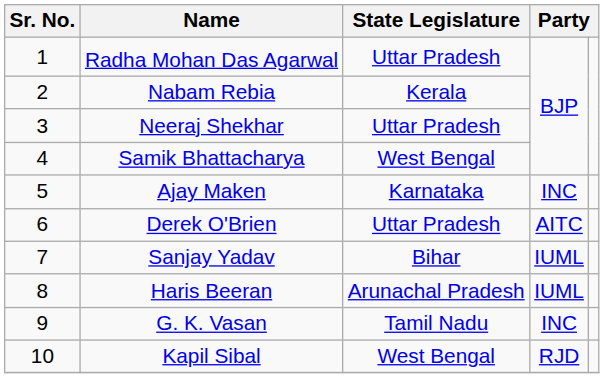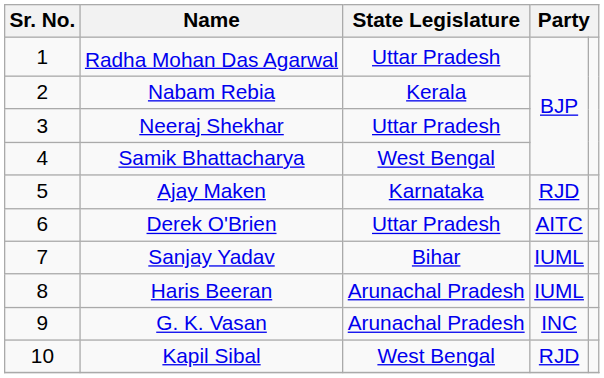(559, 191) INC -> (559, 191) RJD
(436, 323) Tamil Nadu -> (436, 323) Arunachal Pradesh
